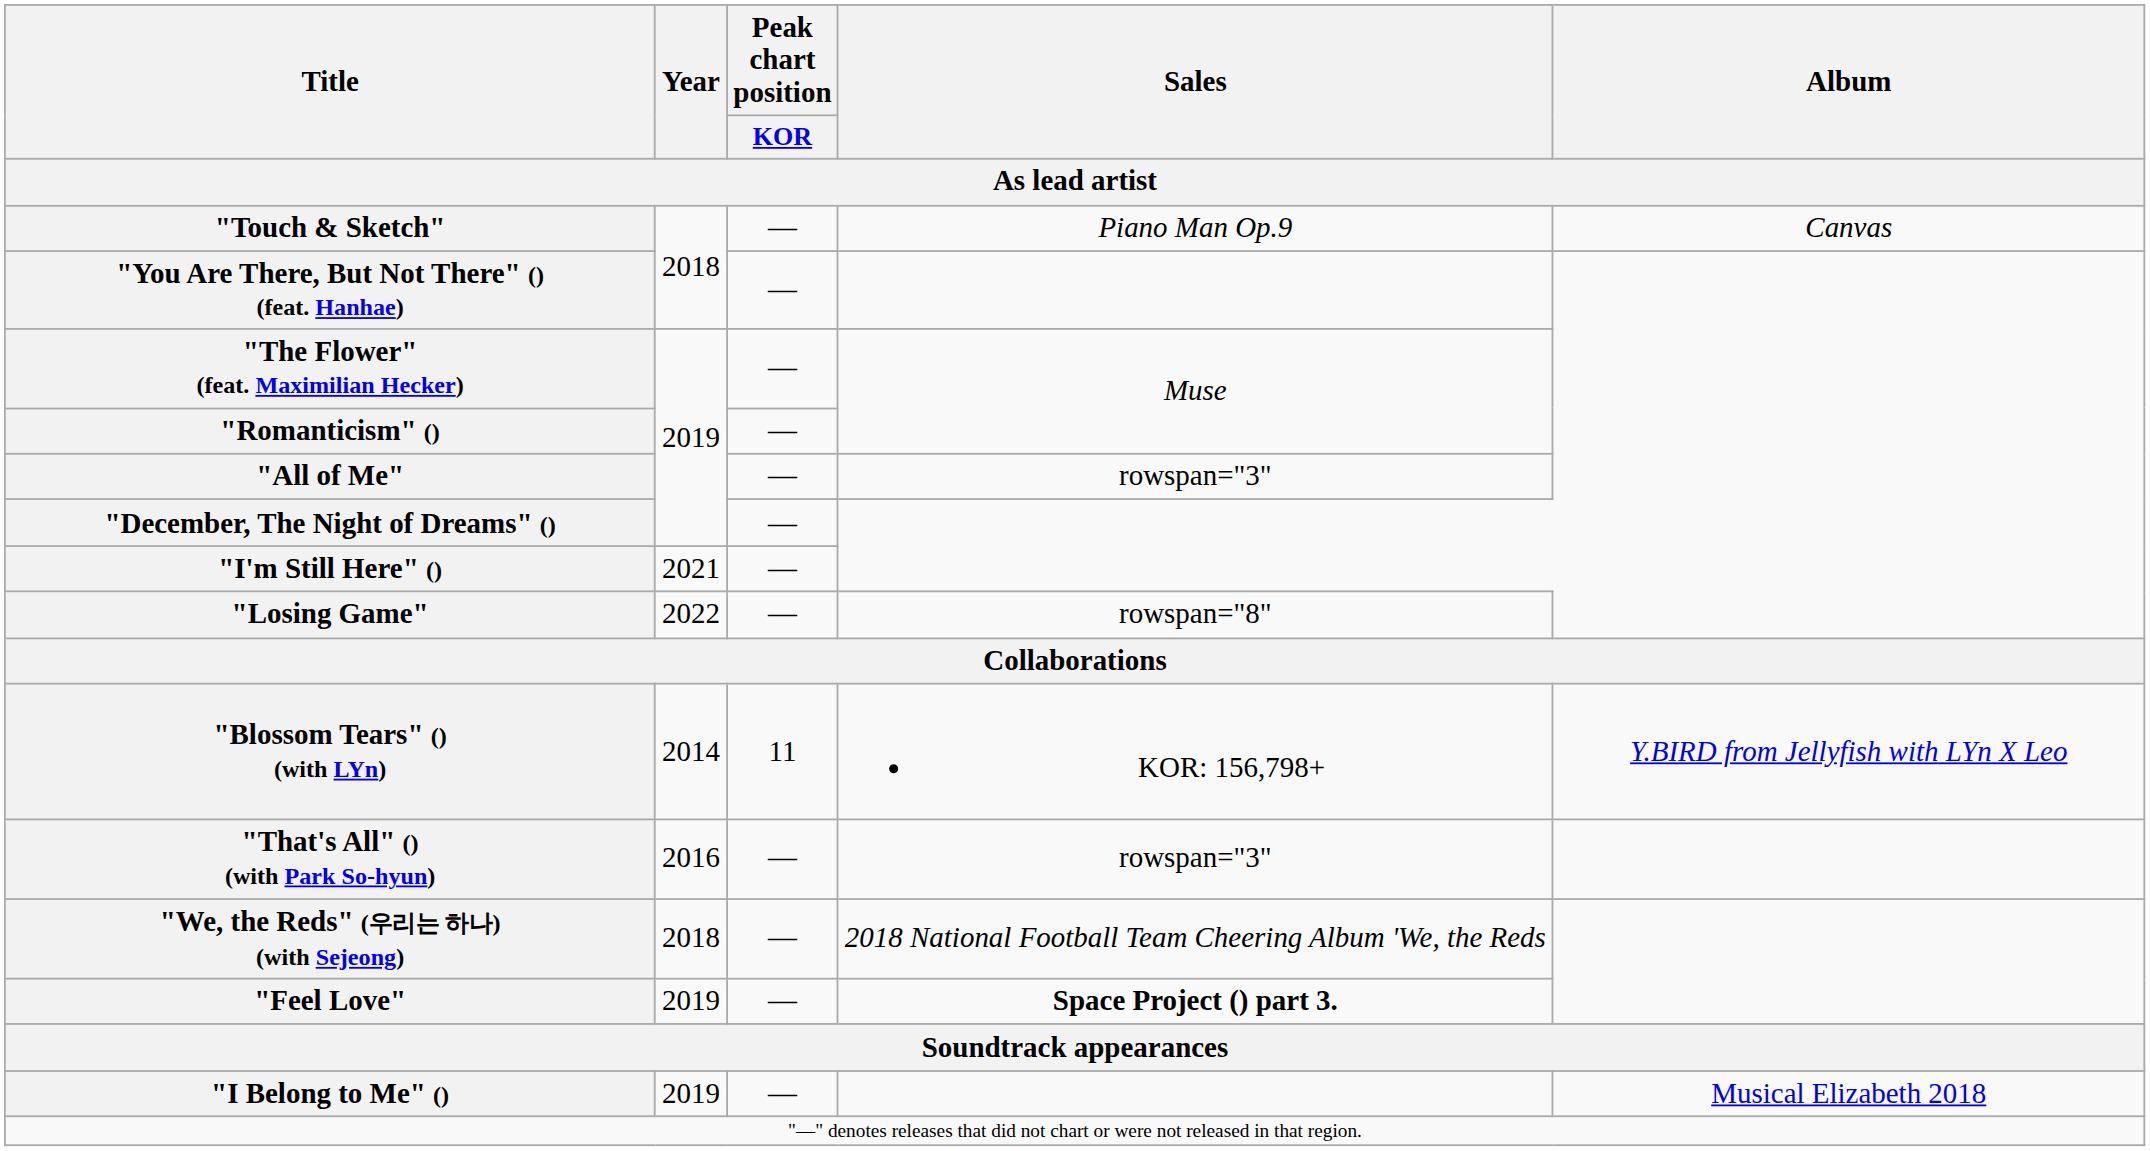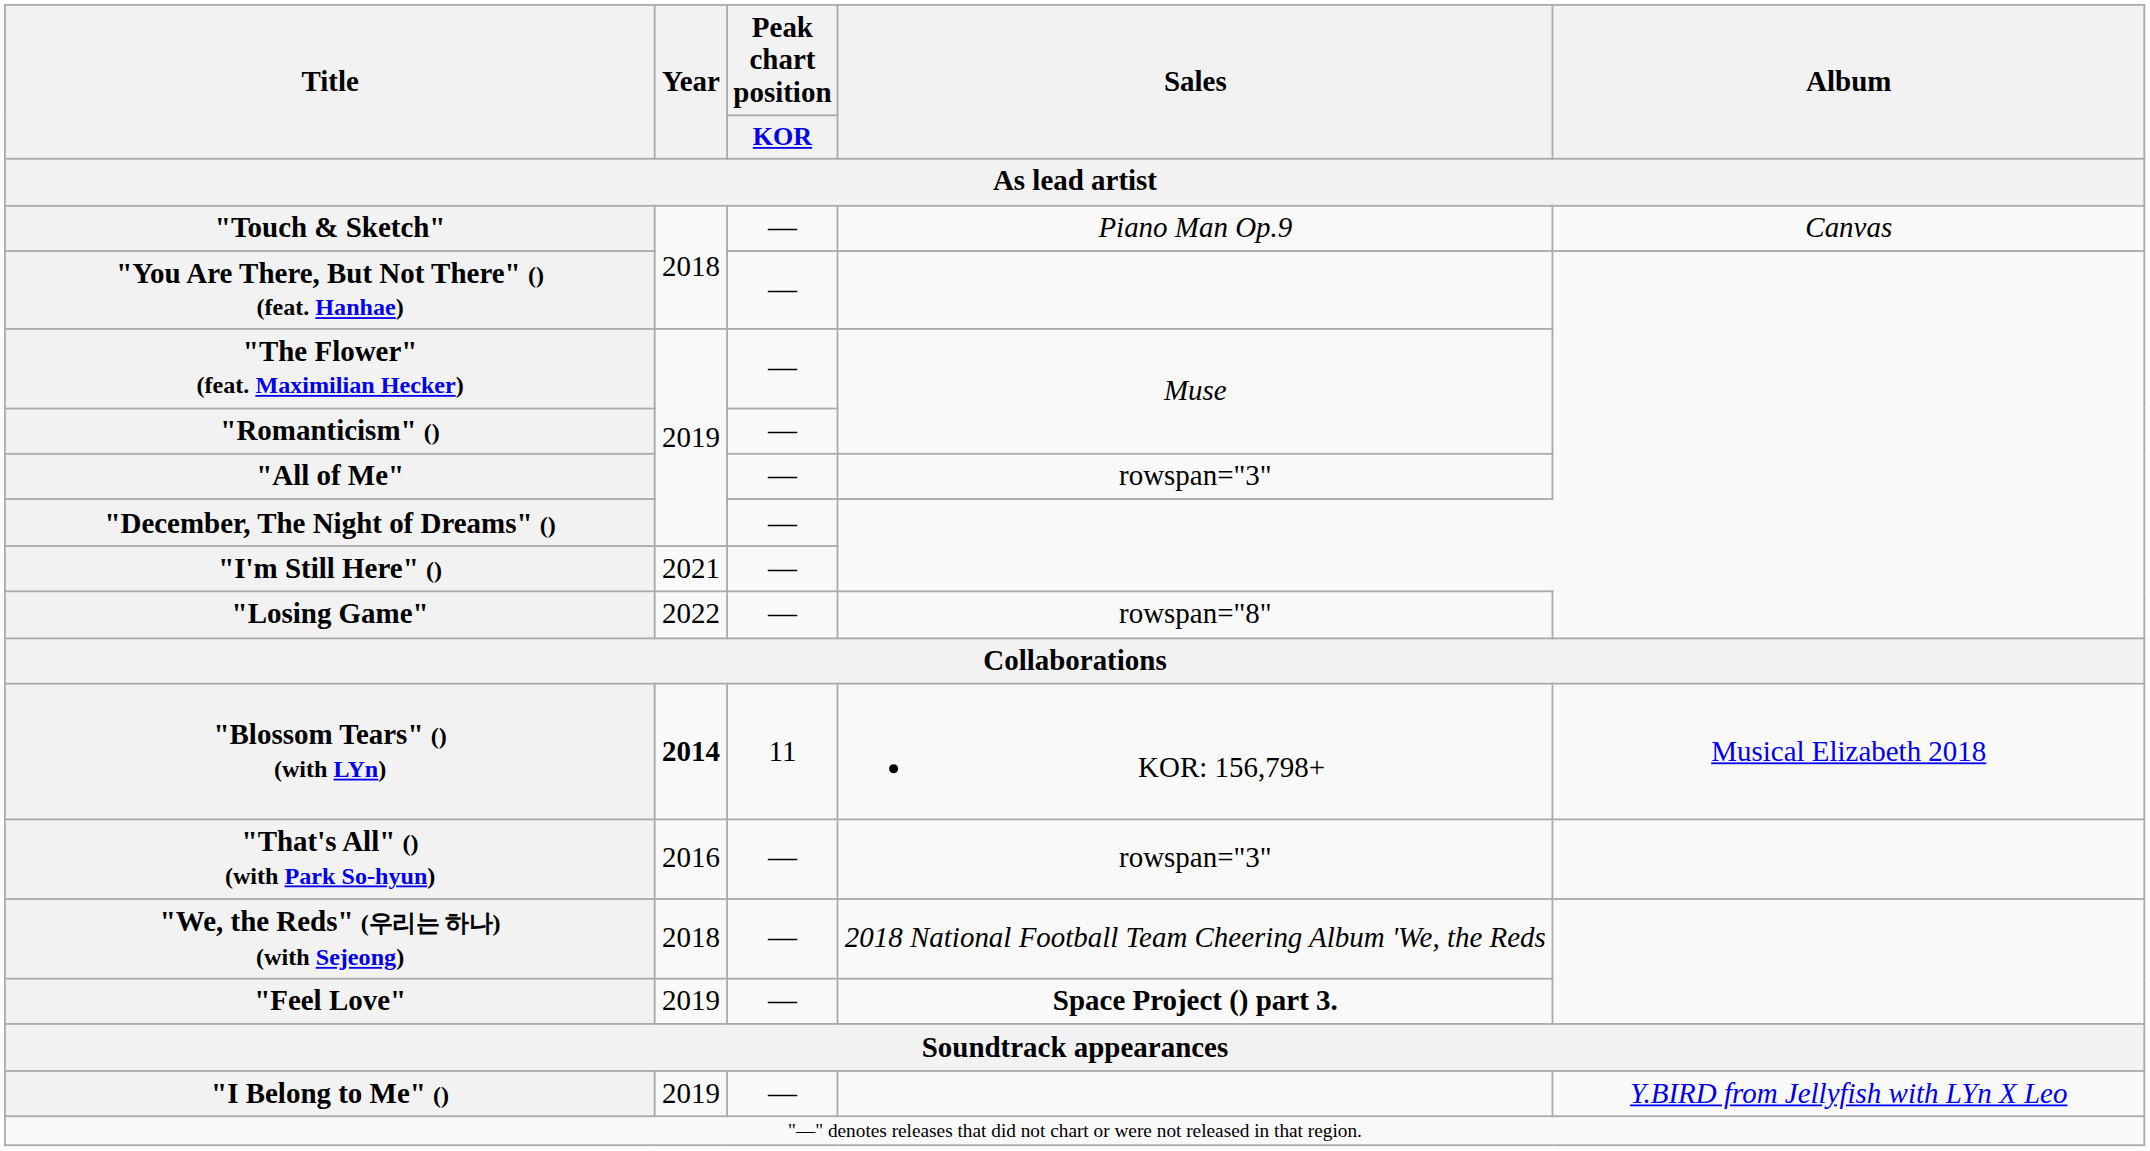(691, 751) normal -> (691, 751) bold
(1849, 751) Y.BIRD from Jellyfish with LYn X Leo -> (1849, 751) Musical Elizabeth 2018
(1849, 1093) Musical Elizabeth 2018 -> (1849, 1093) Y.BIRD from Jellyfish with LYn X Leo
